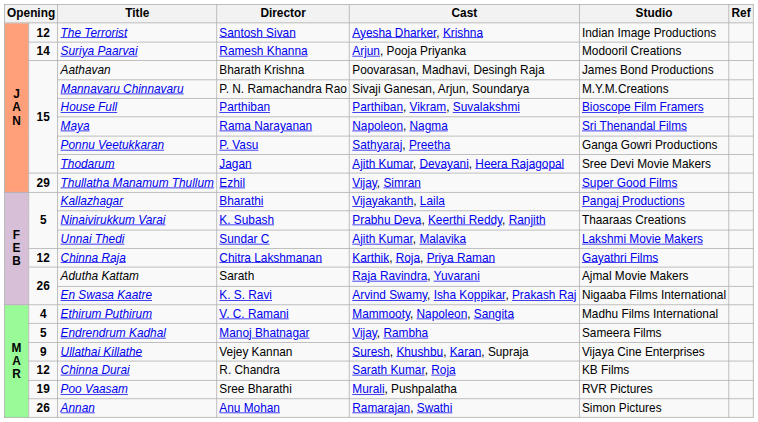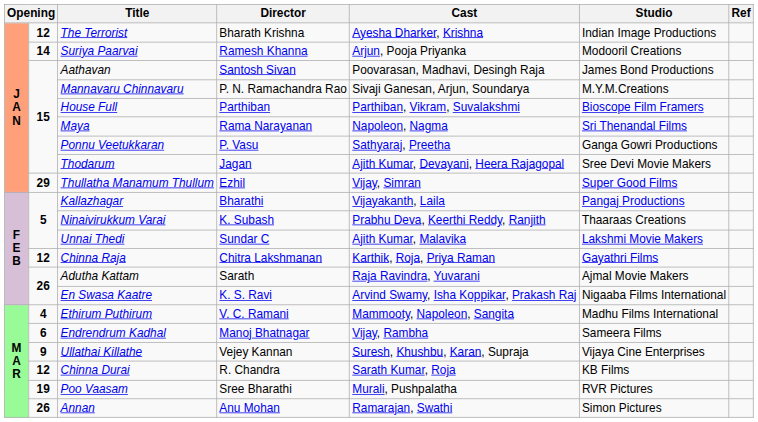(258, 32) Santosh Sivan -> (262, 32) Bharath Krishna
(262, 70) Bharath Krishna -> (258, 70) Santosh Sivan
(43, 333) 5 -> (43, 333) 6
